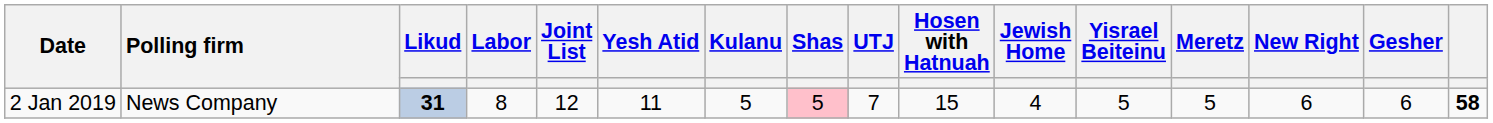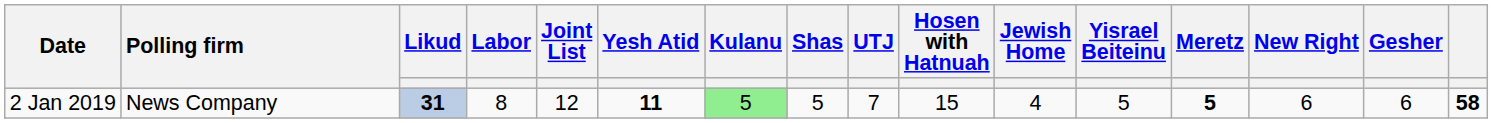(651, 103) normal -> (651, 103) bold
(746, 103) no background -> (746, 103) lightgreen background
(818, 103) pink background -> (818, 103) no background
(1210, 103) normal -> (1210, 103) bold
